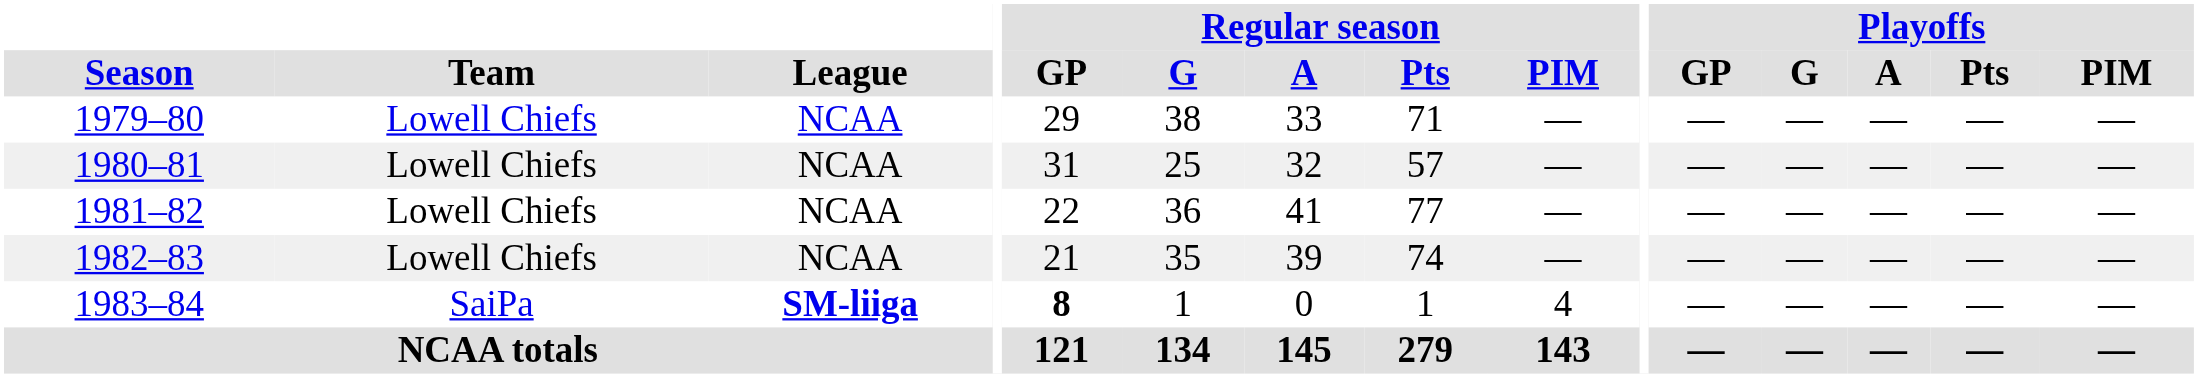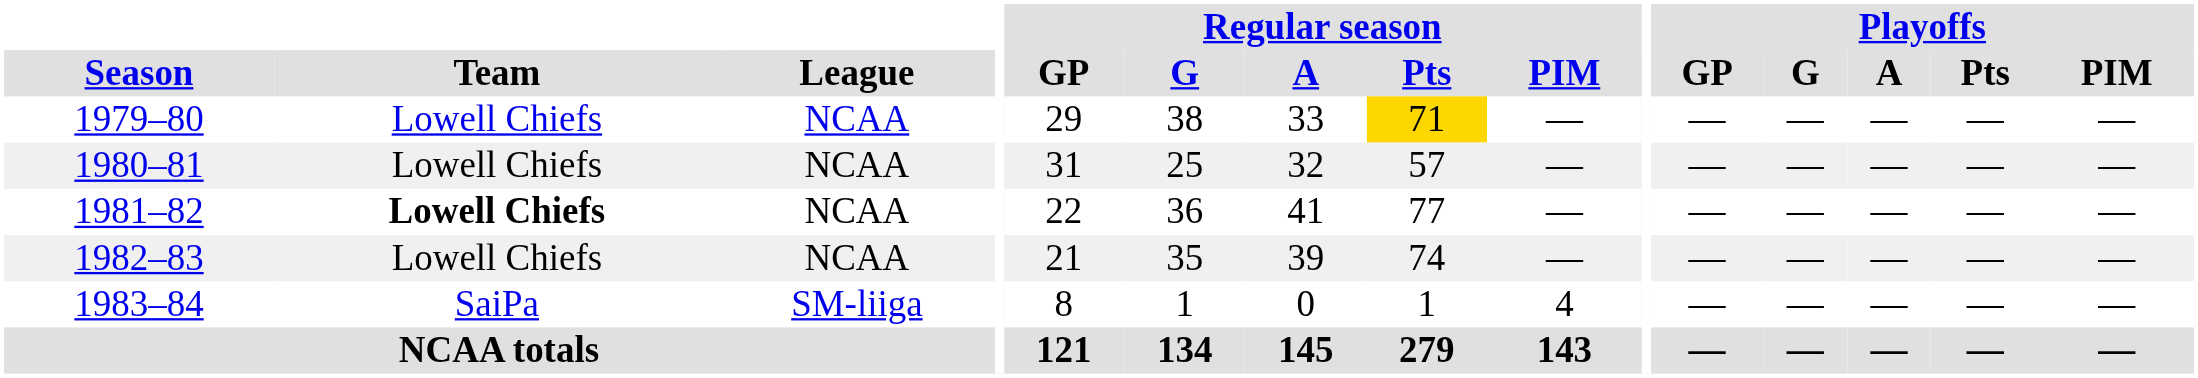(1425, 118) no background -> (1427, 118) gold background
(492, 211) normal -> (497, 211) bold
(850, 303) bold -> (857, 303) normal
(1062, 303) bold -> (1064, 303) normal
